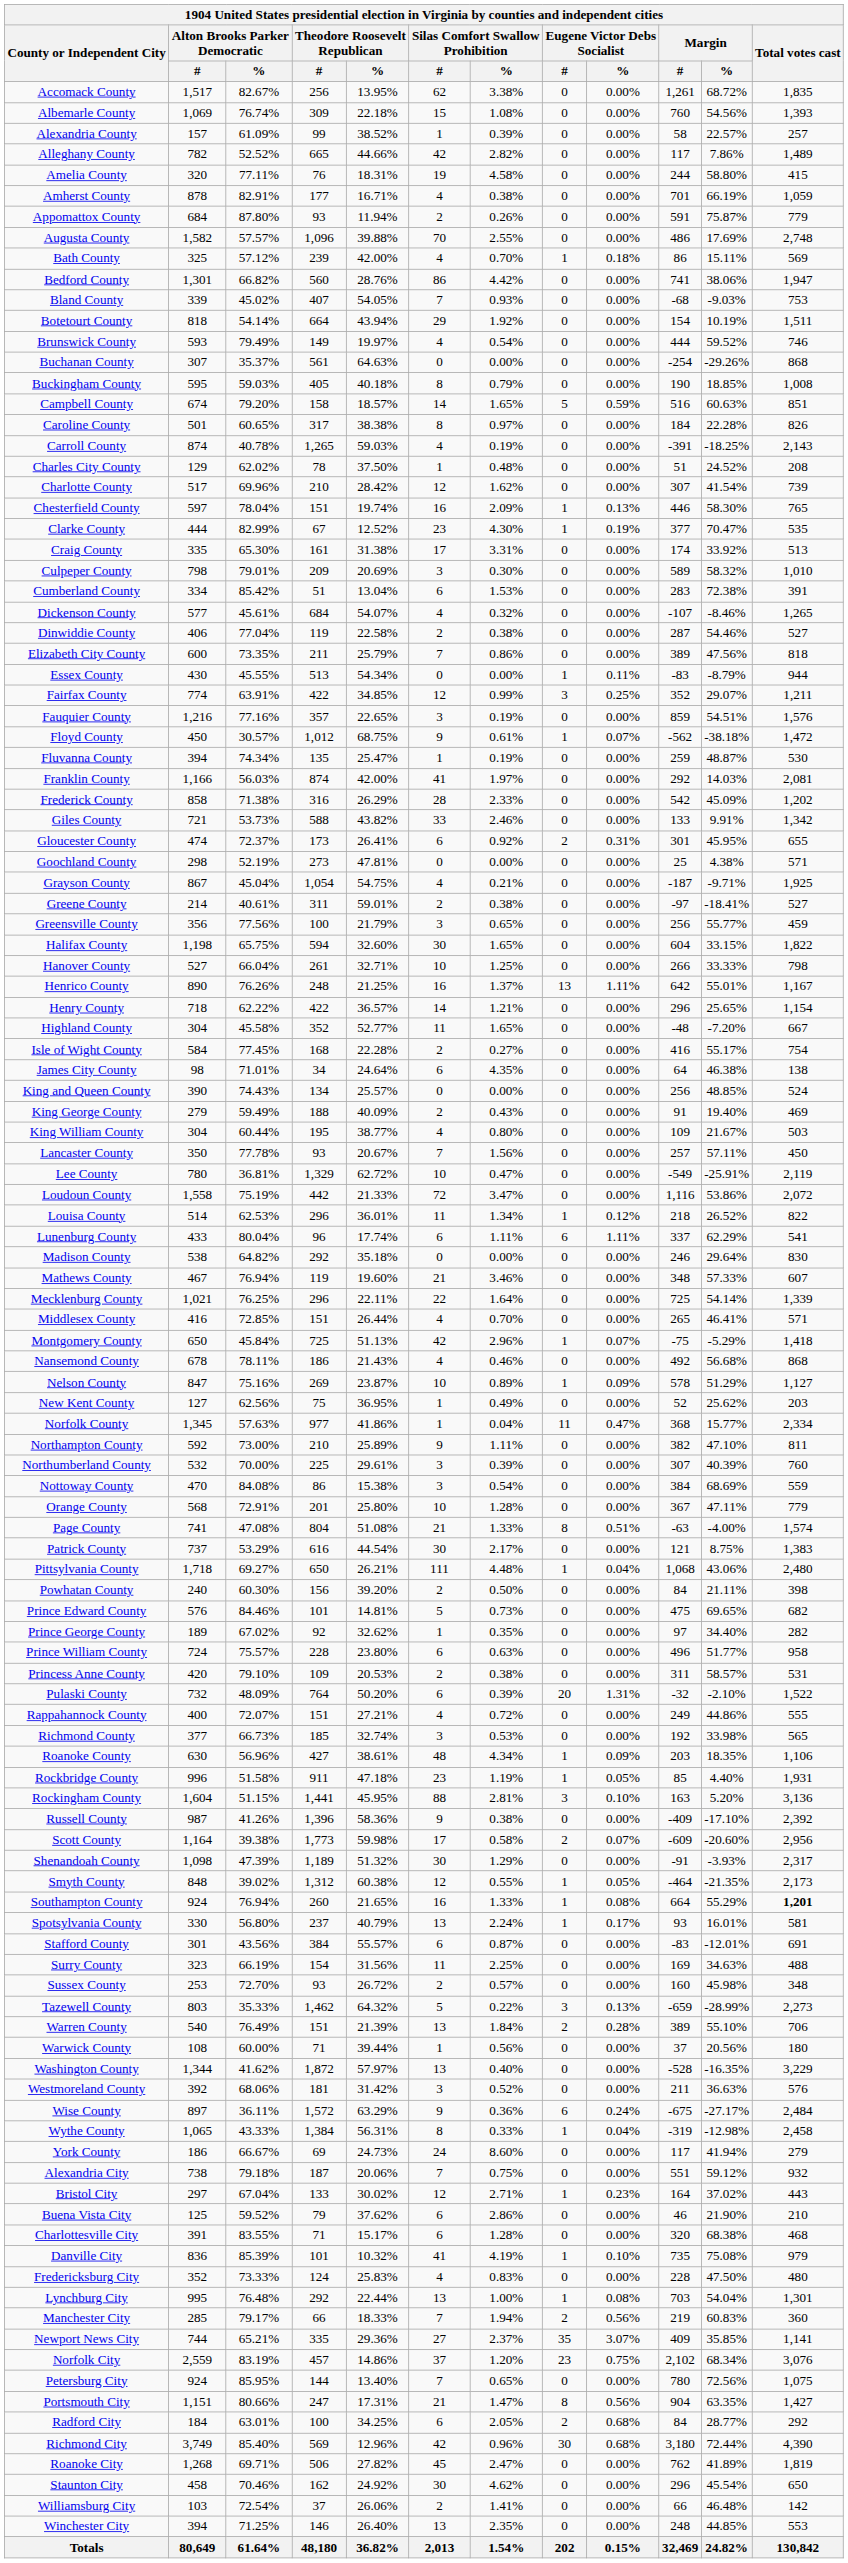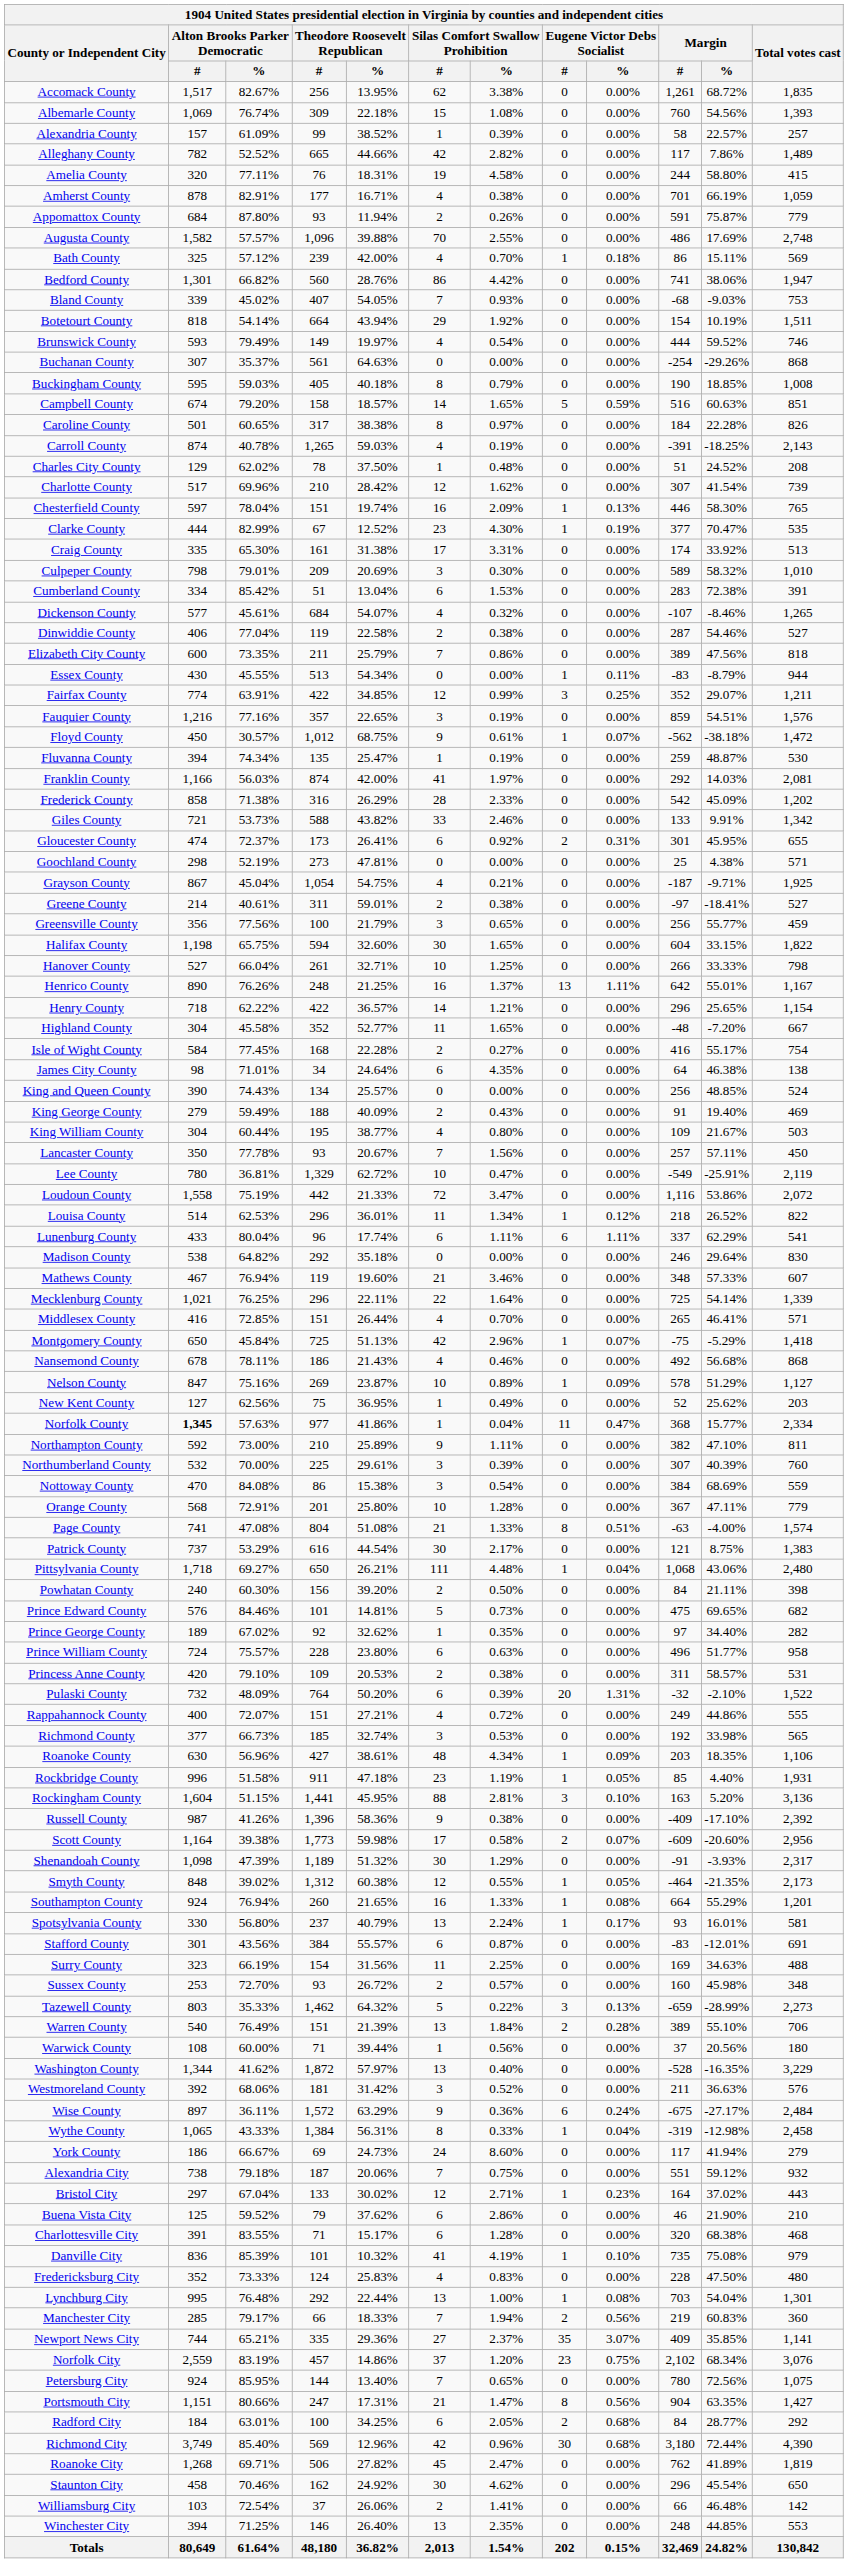(197, 1423) normal -> (197, 1423) bold
(798, 1902) bold -> (798, 1902) normal
